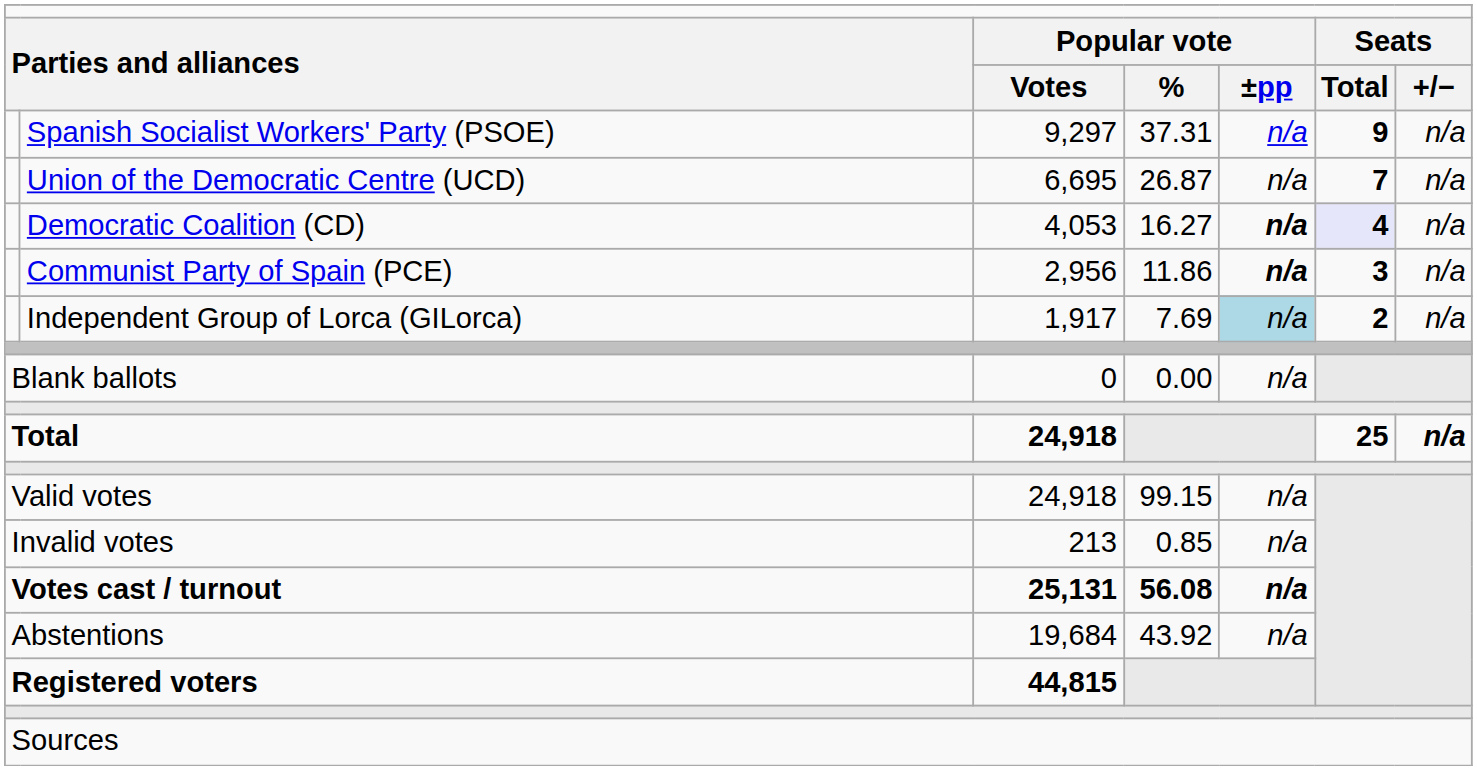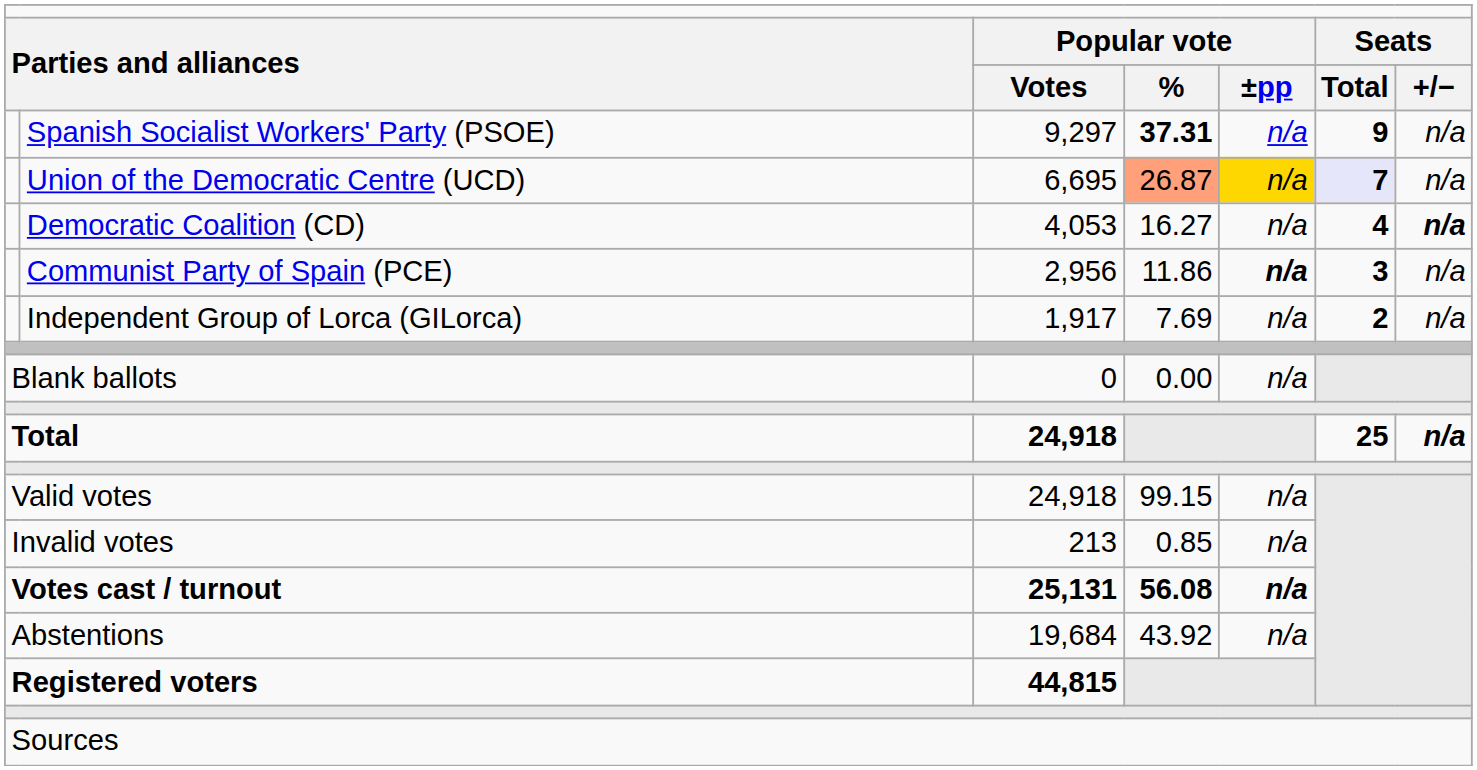(1176, 133) normal -> (1176, 133) bold
(1176, 179) no background -> (1176, 179) lightsalmon background
(1287, 179) no background -> (1287, 179) gold background
(1380, 179) no background -> (1380, 179) lavender background
(1287, 225) bold -> (1287, 225) normal
(1380, 225) lavender background -> (1380, 225) no background
(1445, 225) normal -> (1445, 225) bold
(1287, 318) lightblue background -> (1287, 318) no background
